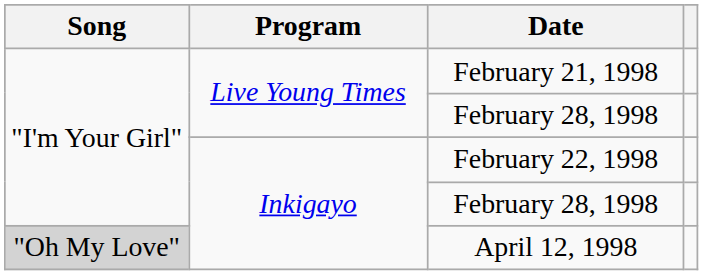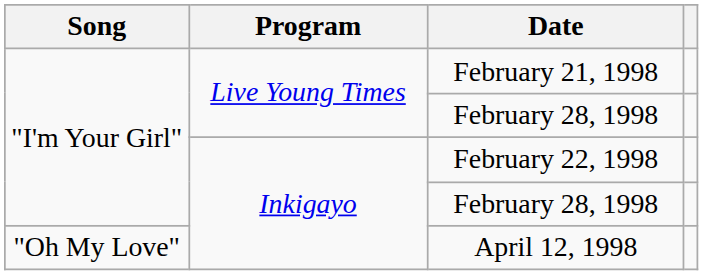(97, 247) lightgrey background -> (97, 247) no background
